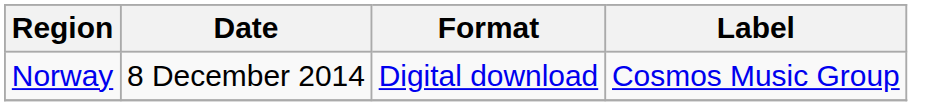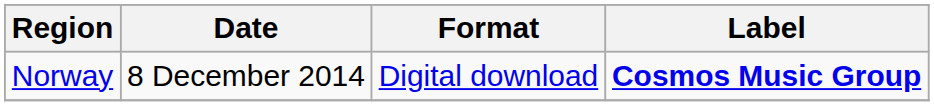(756, 75) normal -> (767, 75) bold
